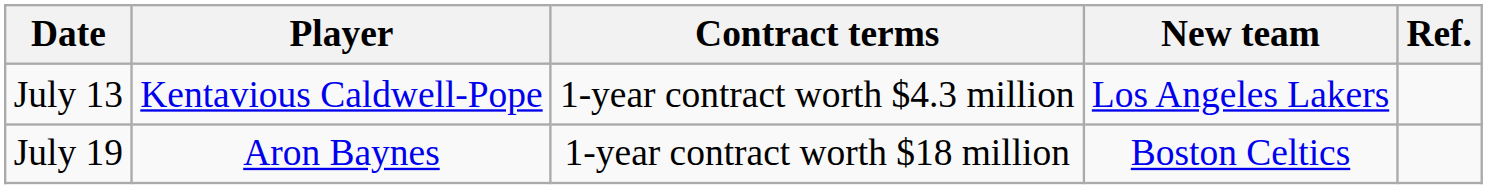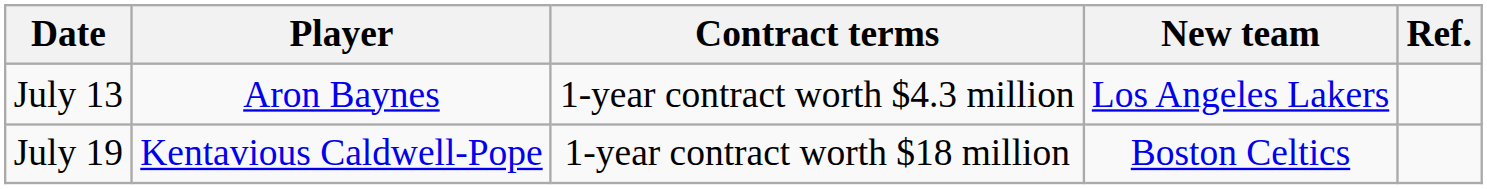(341, 93) Kentavious Caldwell-Pope -> (341, 93) Aron Baynes
(341, 152) Aron Baynes -> (341, 152) Kentavious Caldwell-Pope
